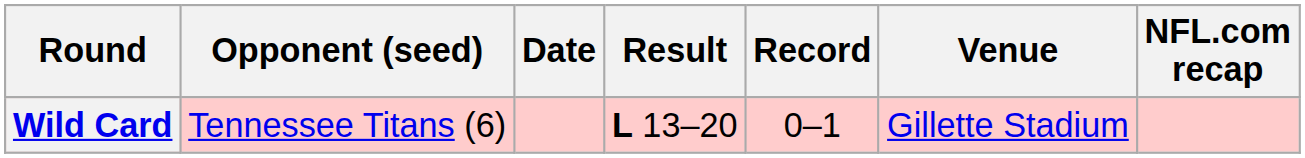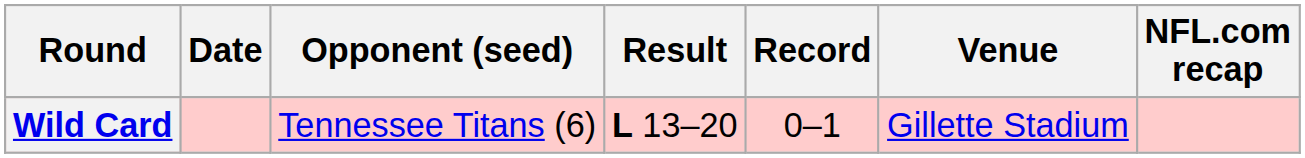columns swapped: (559, 50) <-> (347, 50)
